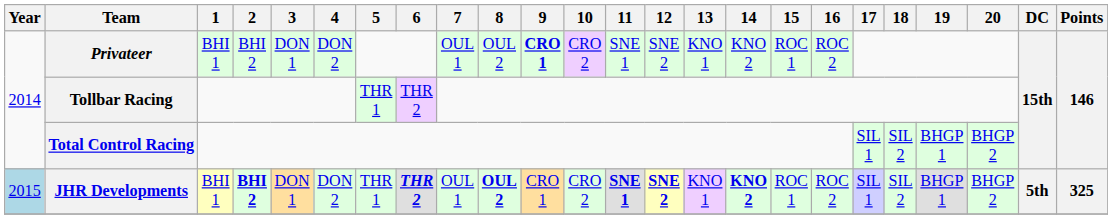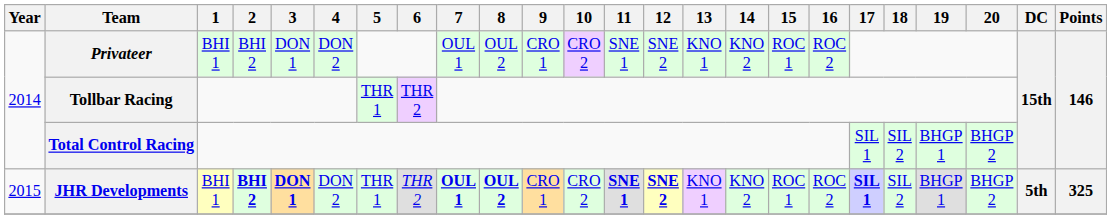(543, 53) bold -> (543, 53) normal
(25, 190) lightblue background -> (25, 190) no background
(292, 190) normal -> (293, 190) bold
(417, 190) bold -> (417, 190) normal
(458, 190) normal -> (458, 190) bold
(749, 190) bold -> (747, 190) normal
(869, 190) normal -> (867, 190) bold
